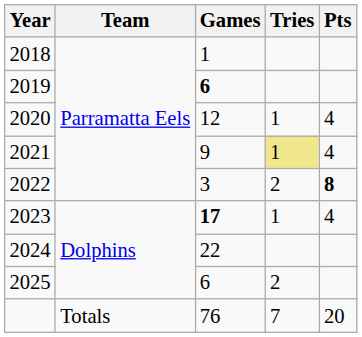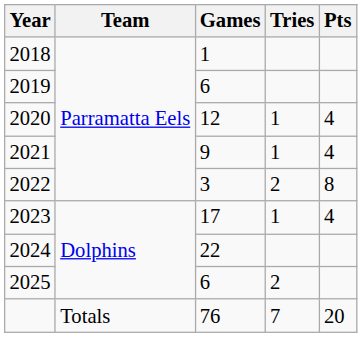(205, 86) bold -> (205, 86) normal
(275, 151) khaki background -> (275, 151) no background
(329, 184) bold -> (329, 184) normal
(210, 217) bold -> (210, 217) normal
